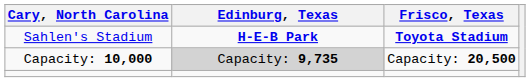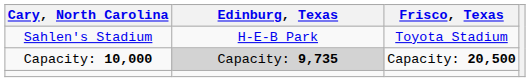(278, 37) bold -> (278, 37) normal
(452, 37) bold -> (452, 37) normal
